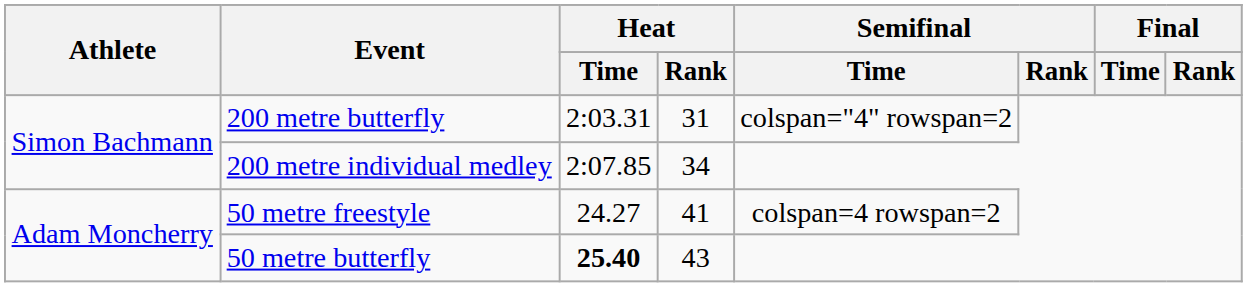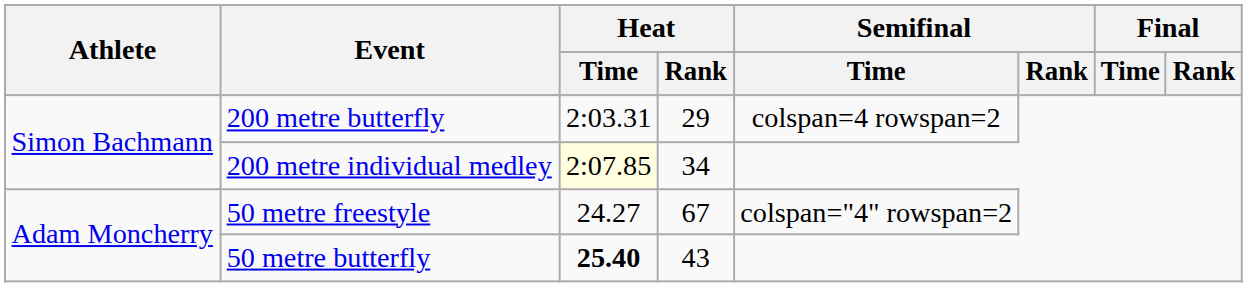(696, 118) 31 -> (696, 118) 29
(876, 118) colspan="4" rowspan=2 -> (876, 118) colspan=4 rowspan=2
(609, 165) no background -> (609, 165) lightyellow background
(696, 211) 41 -> (696, 211) 67
(876, 211) colspan=4 rowspan=2 -> (876, 211) colspan="4" rowspan=2
